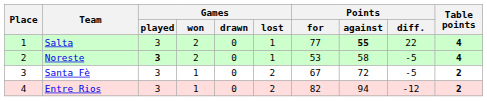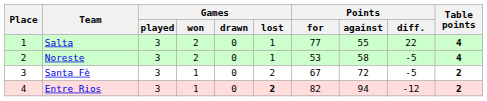(363, 42) bold -> (363, 42) normal
(157, 58) bold -> (157, 58) normal
(272, 88) normal -> (272, 88) bold
